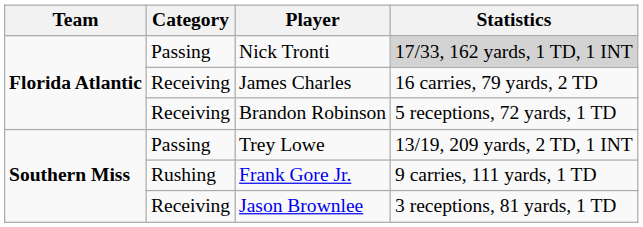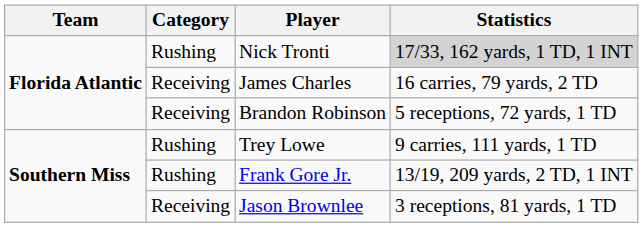(181, 51) Passing -> (183, 51) Rushing
(181, 144) Passing -> (183, 144) Rushing
(514, 144) 13/19, 209 yards, 2 TD, 1 INT -> (496, 144) 9 carries, 111 yards, 1 TD
(496, 175) 9 carries, 111 yards, 1 TD -> (514, 175) 13/19, 209 yards, 2 TD, 1 INT
